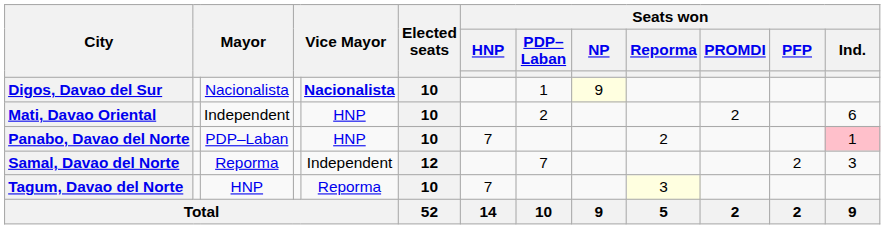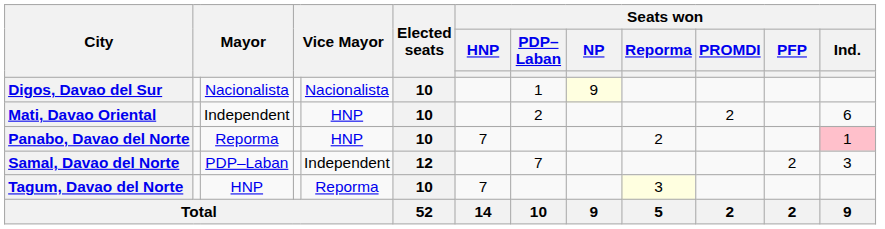(349, 90) bold -> (347, 90) normal
(247, 139) PDP–Laban -> (247, 139) Reporma
(247, 163) Reporma -> (247, 163) PDP–Laban
